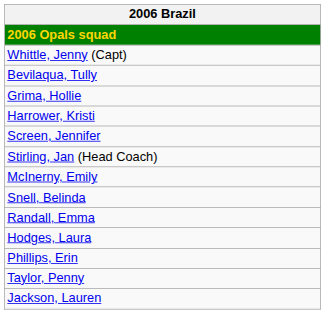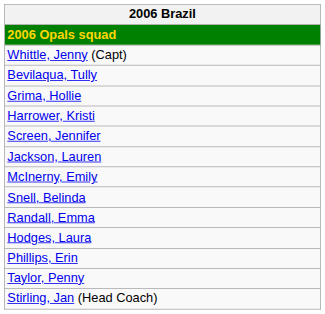(82, 156) Stirling, Jan (Head Coach) -> (54, 156) Jackson, Lauren
(54, 298) Jackson, Lauren -> (82, 298) Stirling, Jan (Head Coach)
